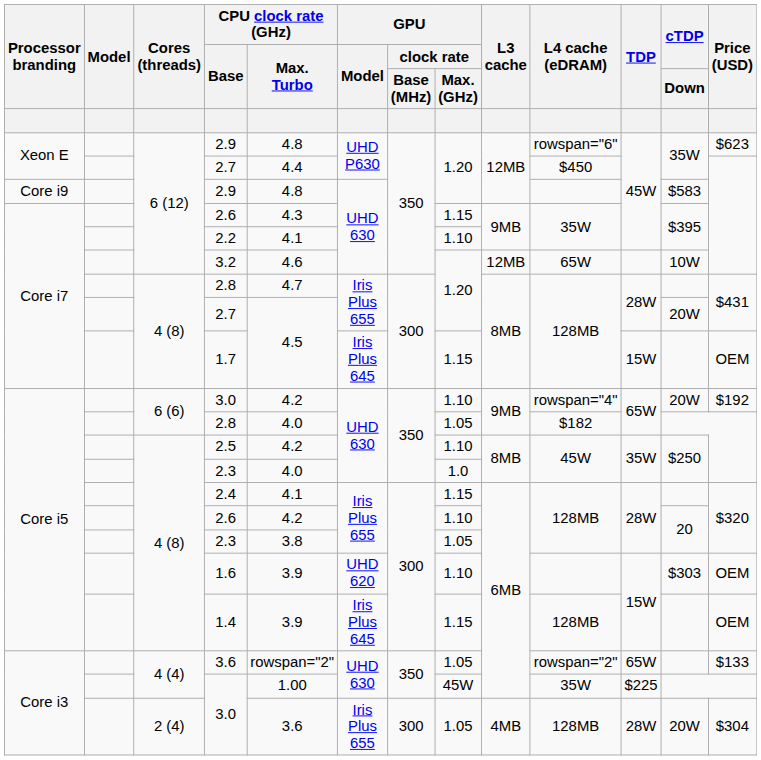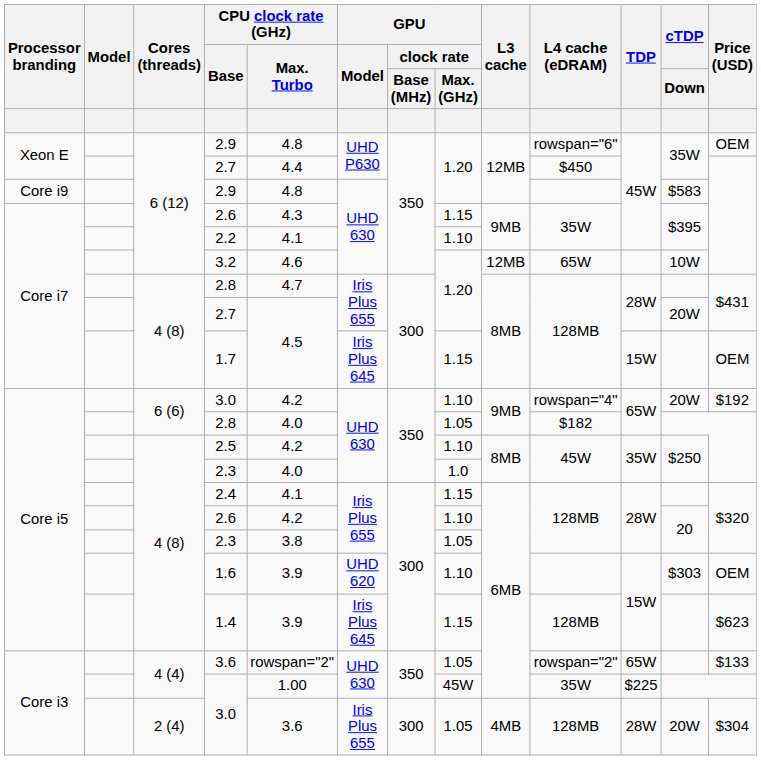(732, 144) $623 -> (732, 144) OEM
(732, 622) OEM -> (732, 622) $623
